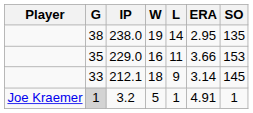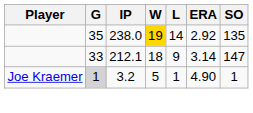(96, 35) 38 -> (96, 35) 35
(155, 35) no background -> (155, 35) gold background
(203, 35) 2.95 -> (203, 35) 2.92
- row: (126, 56)
(234, 77) 145 -> (234, 56) 147
(203, 98) 4.91 -> (203, 77) 4.90
